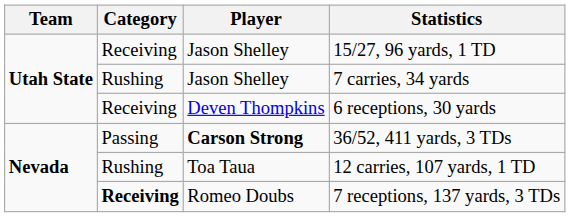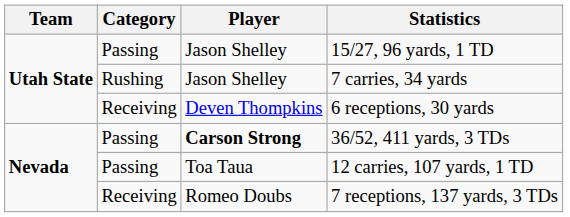(139, 49) Receiving -> (130, 49) Passing
(132, 166) Rushing -> (130, 166) Passing
(140, 196) bold -> (139, 196) normal
